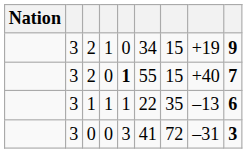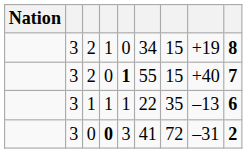(233, 47) 9 -> (233, 47) 8
(109, 133) normal -> (109, 133) bold
(233, 133) 3 -> (233, 133) 2
